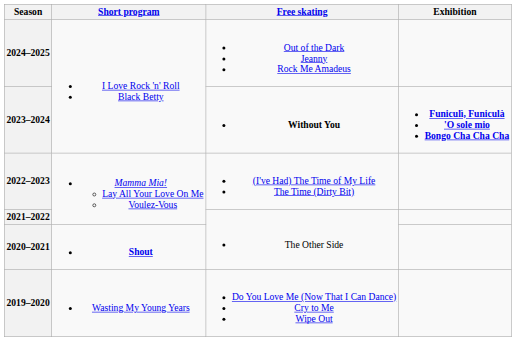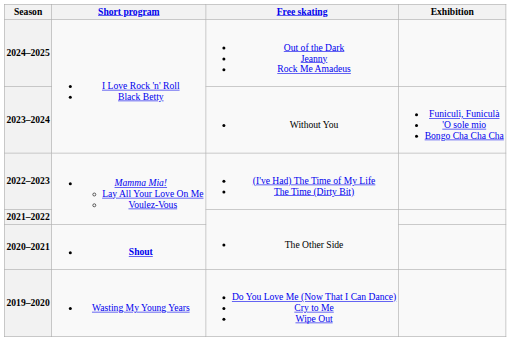(302, 125) bold -> (302, 125) normal
(455, 125) bold -> (452, 125) normal
